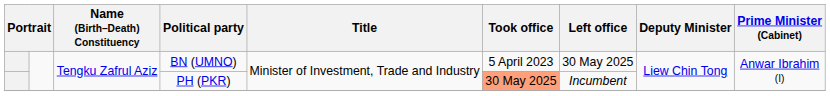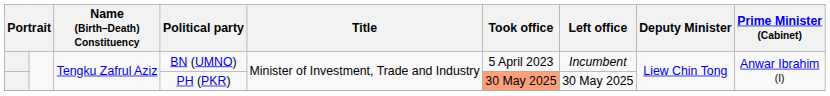(598, 61) 30 May 2025 -> (598, 61) Incumbent
(598, 81) Incumbent -> (598, 81) 30 May 2025
